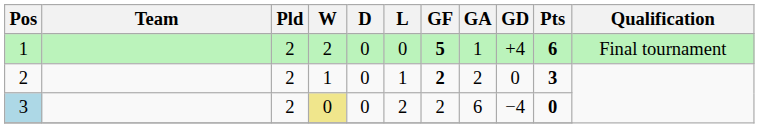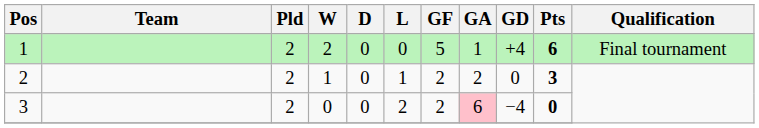(440, 48) bold -> (440, 48) normal
(440, 78) bold -> (440, 78) normal
(23, 107) lightblue background -> (23, 107) no background
(327, 107) khaki background -> (327, 107) no background
(478, 107) no background -> (478, 107) pink background
